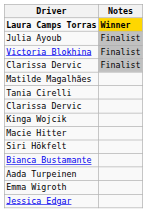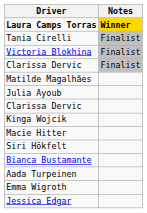(34, 38) Julia Ayoub -> (39, 38) Tania Cirelli
(39, 92) Tania Cirelli -> (34, 92) Julia Ayoub
